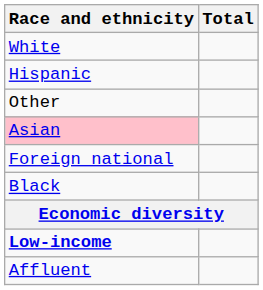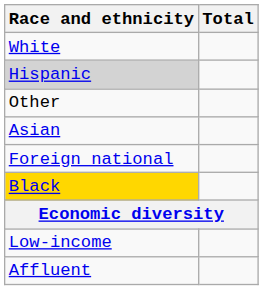(50, 75) no background -> (50, 75) lightgrey background
(34, 131) pink background -> (34, 131) no background
(34, 186) no background -> (34, 186) gold background
(60, 242) bold -> (60, 242) normal
